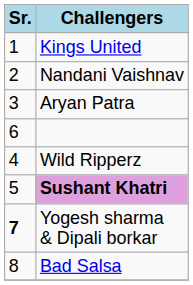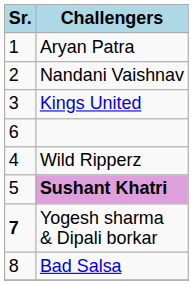(91, 47) Kings United -> (87, 47) Aryan Patra
(87, 103) Aryan Patra -> (91, 103) Kings United
